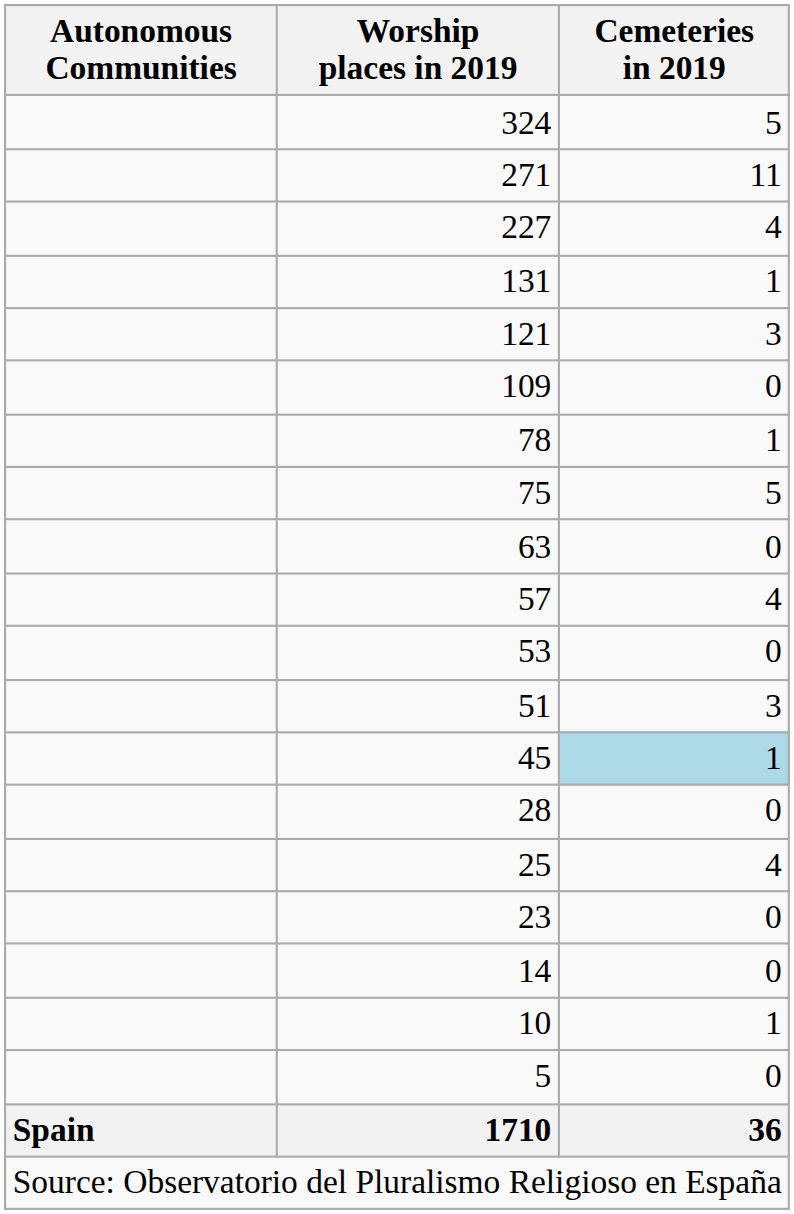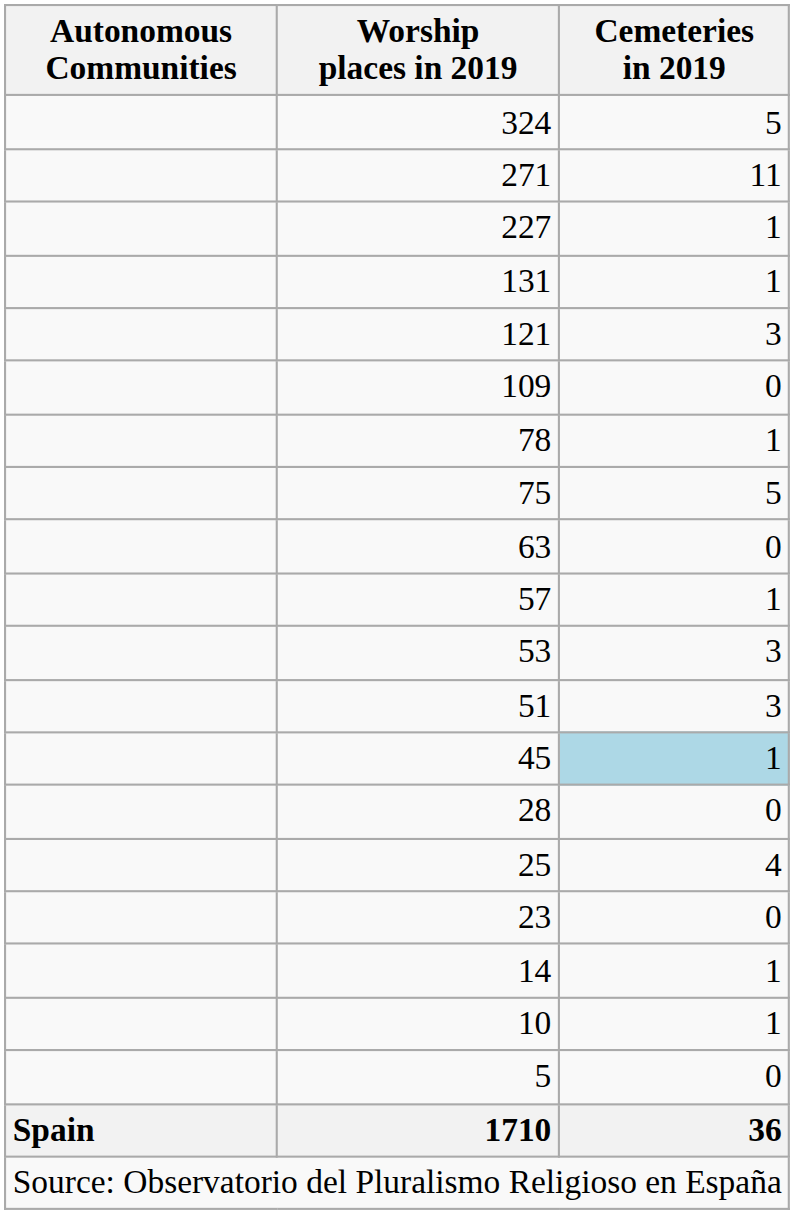(773, 227) 4 -> (773, 227) 1
(773, 598) 4 -> (773, 598) 1
(773, 652) 0 -> (773, 652) 3
(773, 970) 0 -> (773, 970) 1
